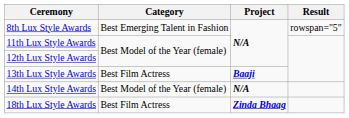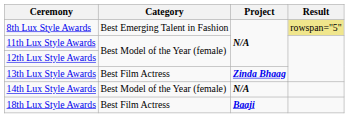(316, 27) no background -> (316, 27) khaki background
(244, 74) Baaji -> (259, 74) Zinda Bhaag
(259, 105) Zinda Bhaag -> (244, 105) Baaji
